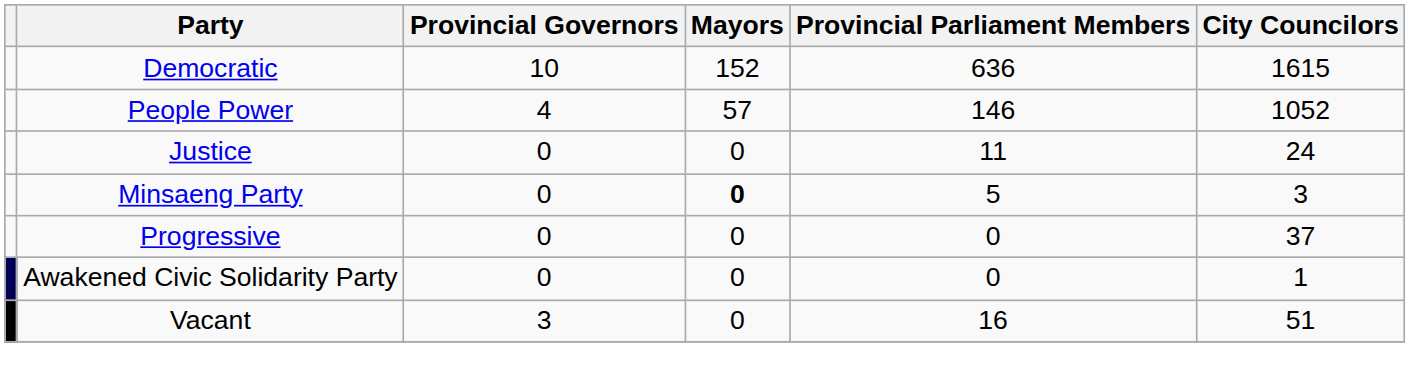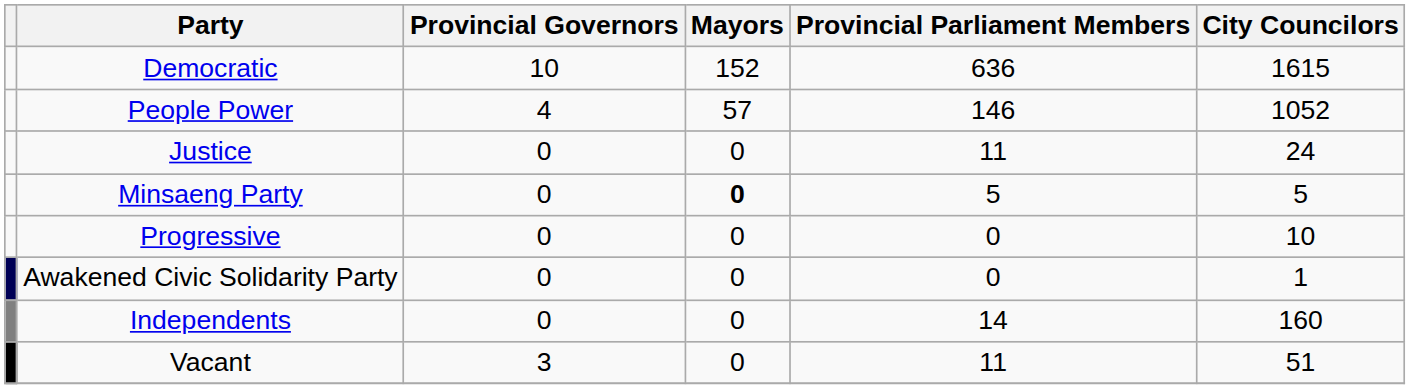(1301, 194) 3 -> (1301, 194) 5
(1301, 236) 37 -> (1301, 236) 10
+ row: (210, 320)
(993, 320) 16 -> (993, 362) 11
